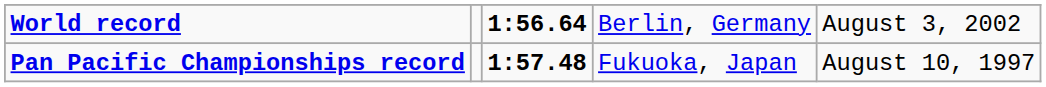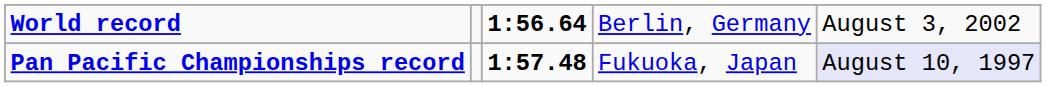(929, 63) no background -> (929, 63) lavender background
